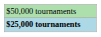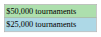(43, 24) bold -> (41, 24) normal
